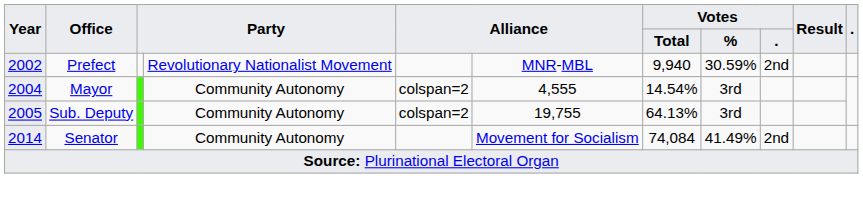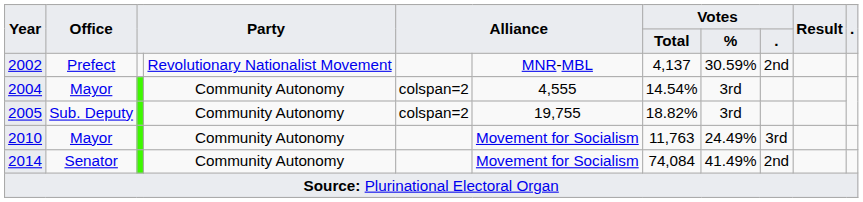(672, 65) 9,940 -> (672, 65) 4,137
(672, 113) 64.13% -> (672, 113) 18.82%
+ row: (25, 138)
